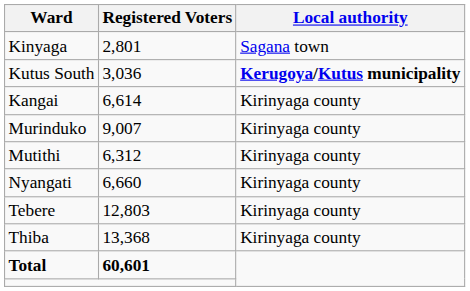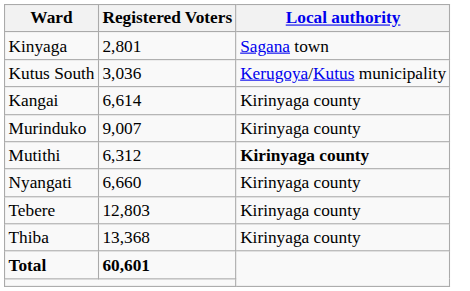(350, 73) bold -> (343, 73) normal
(300, 155) normal -> (305, 155) bold
